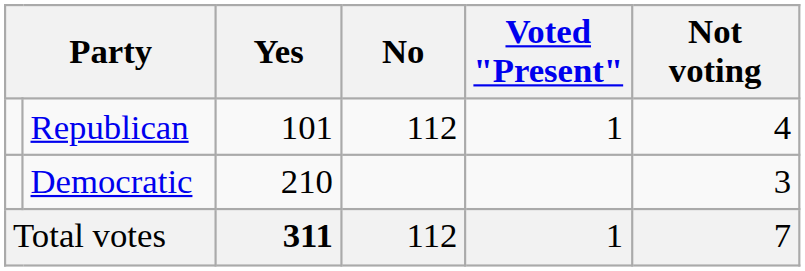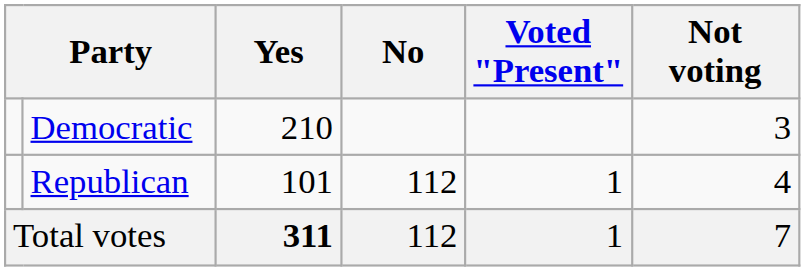rows swapped: (110, 126) <-> (111, 181)
